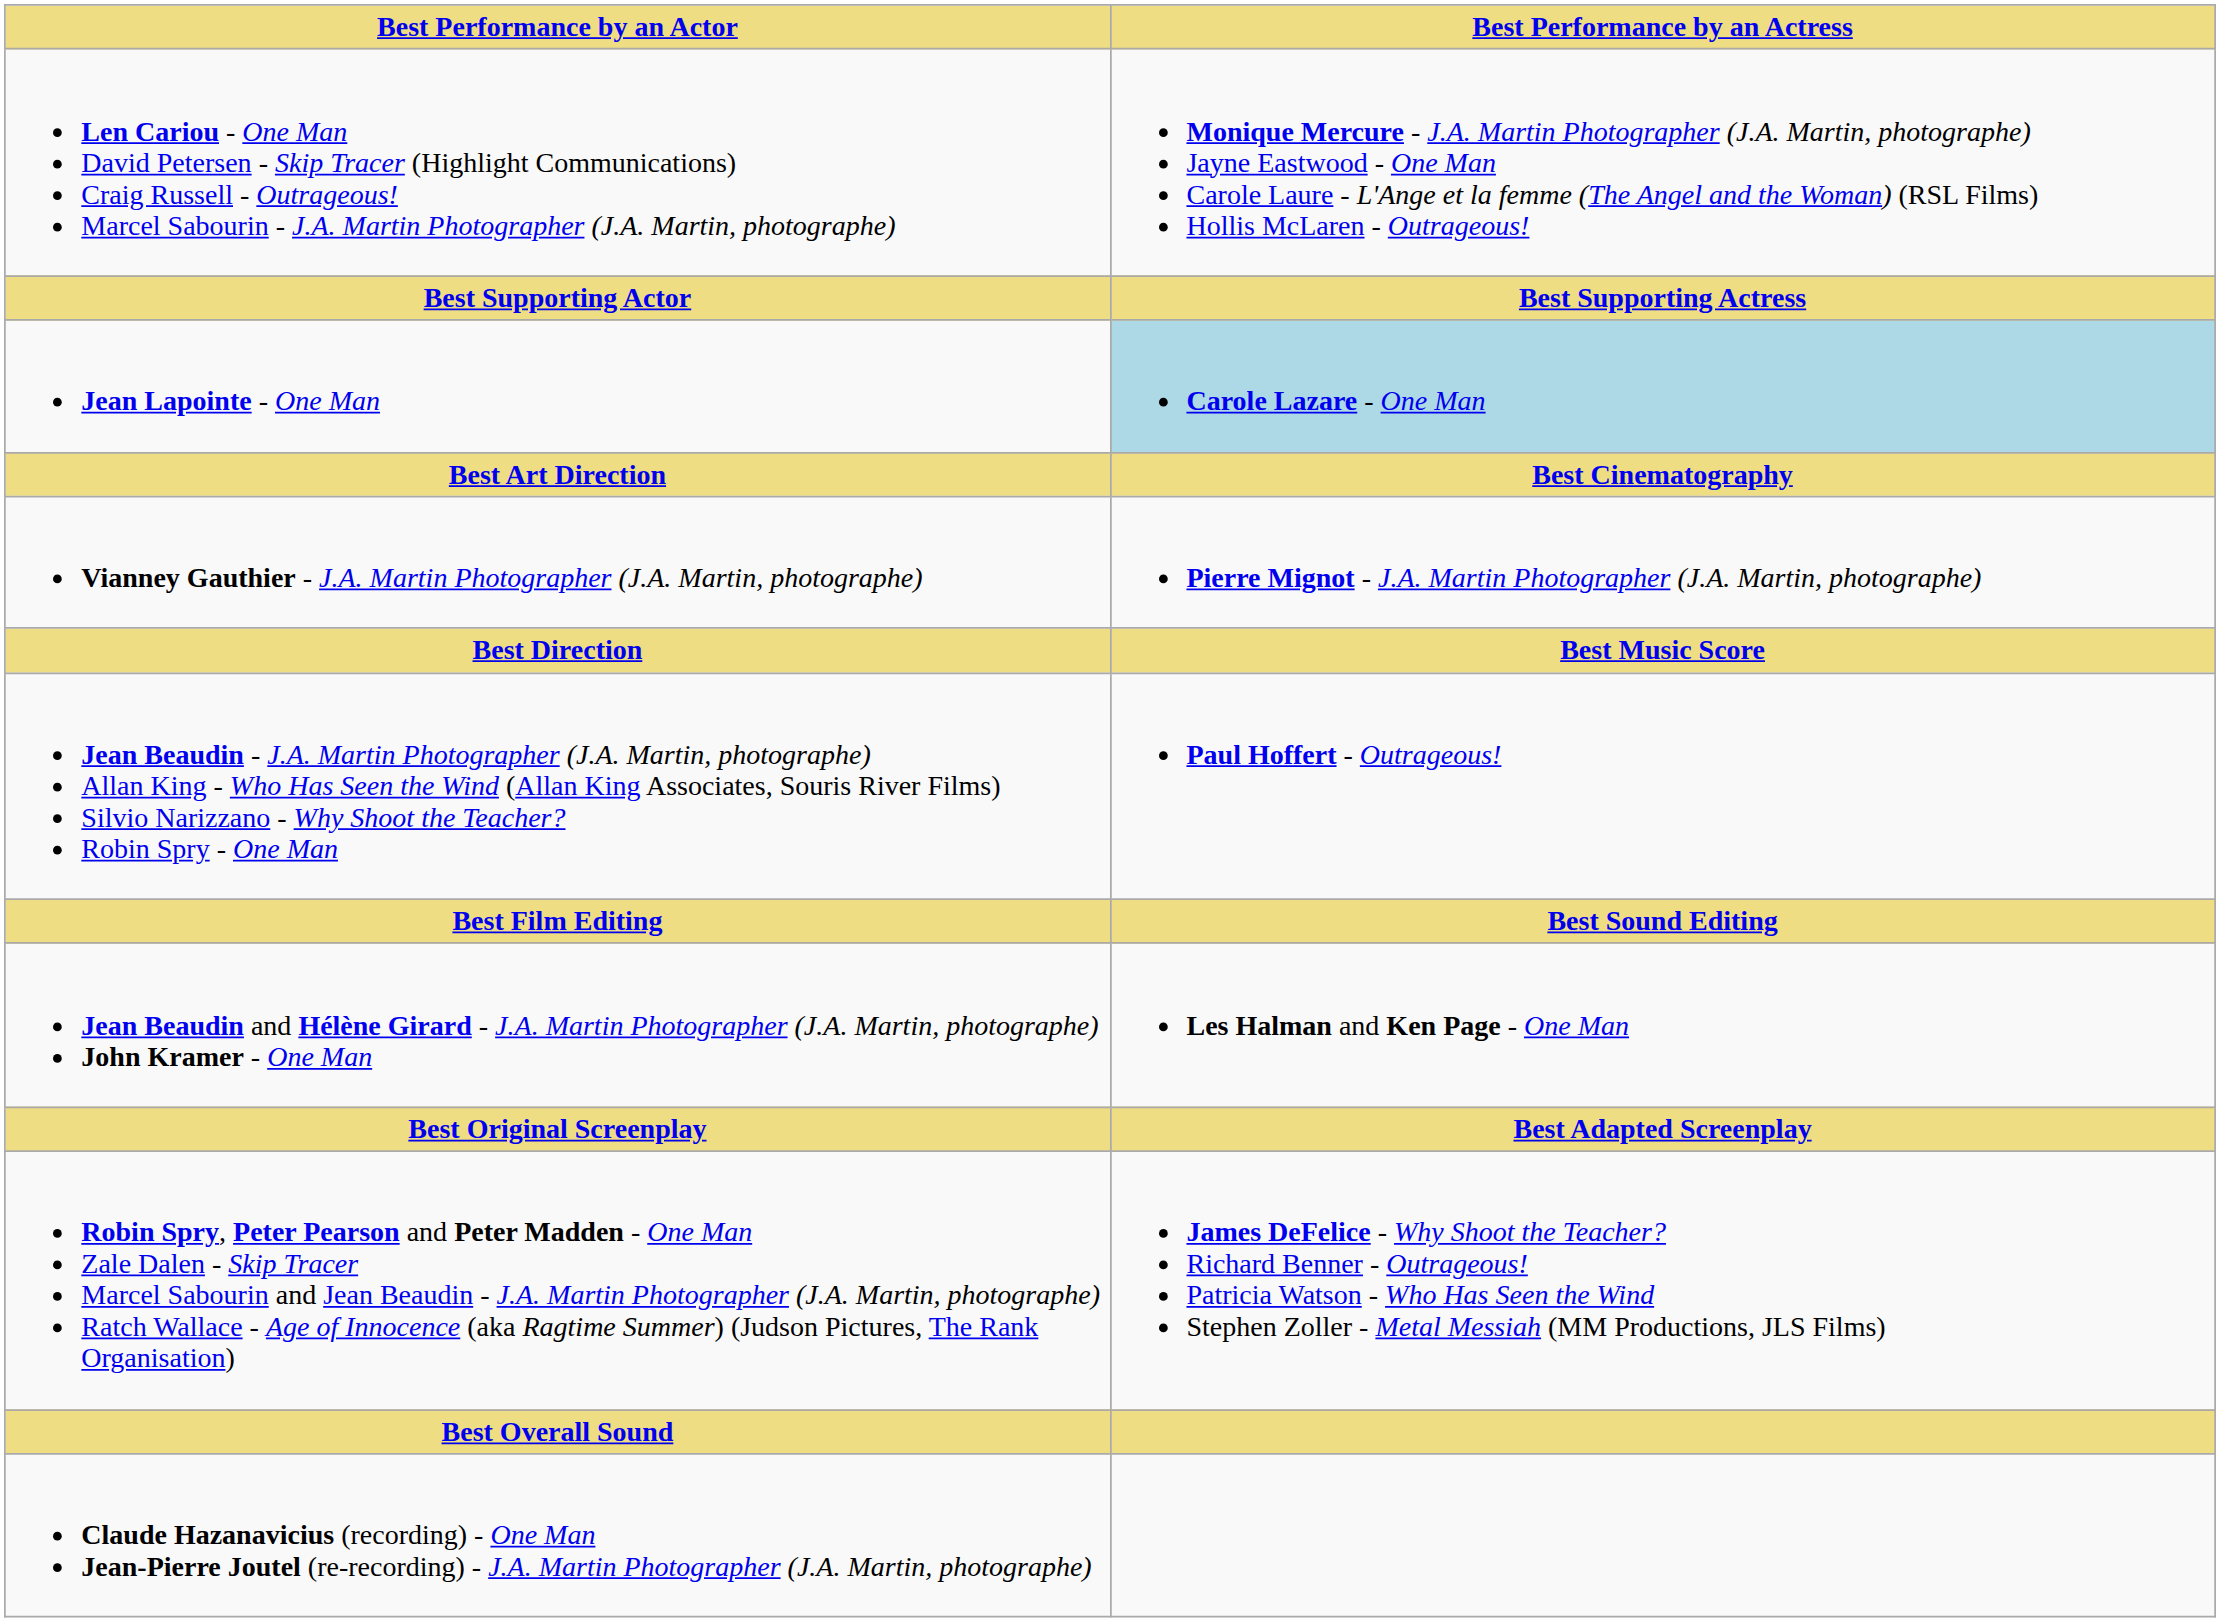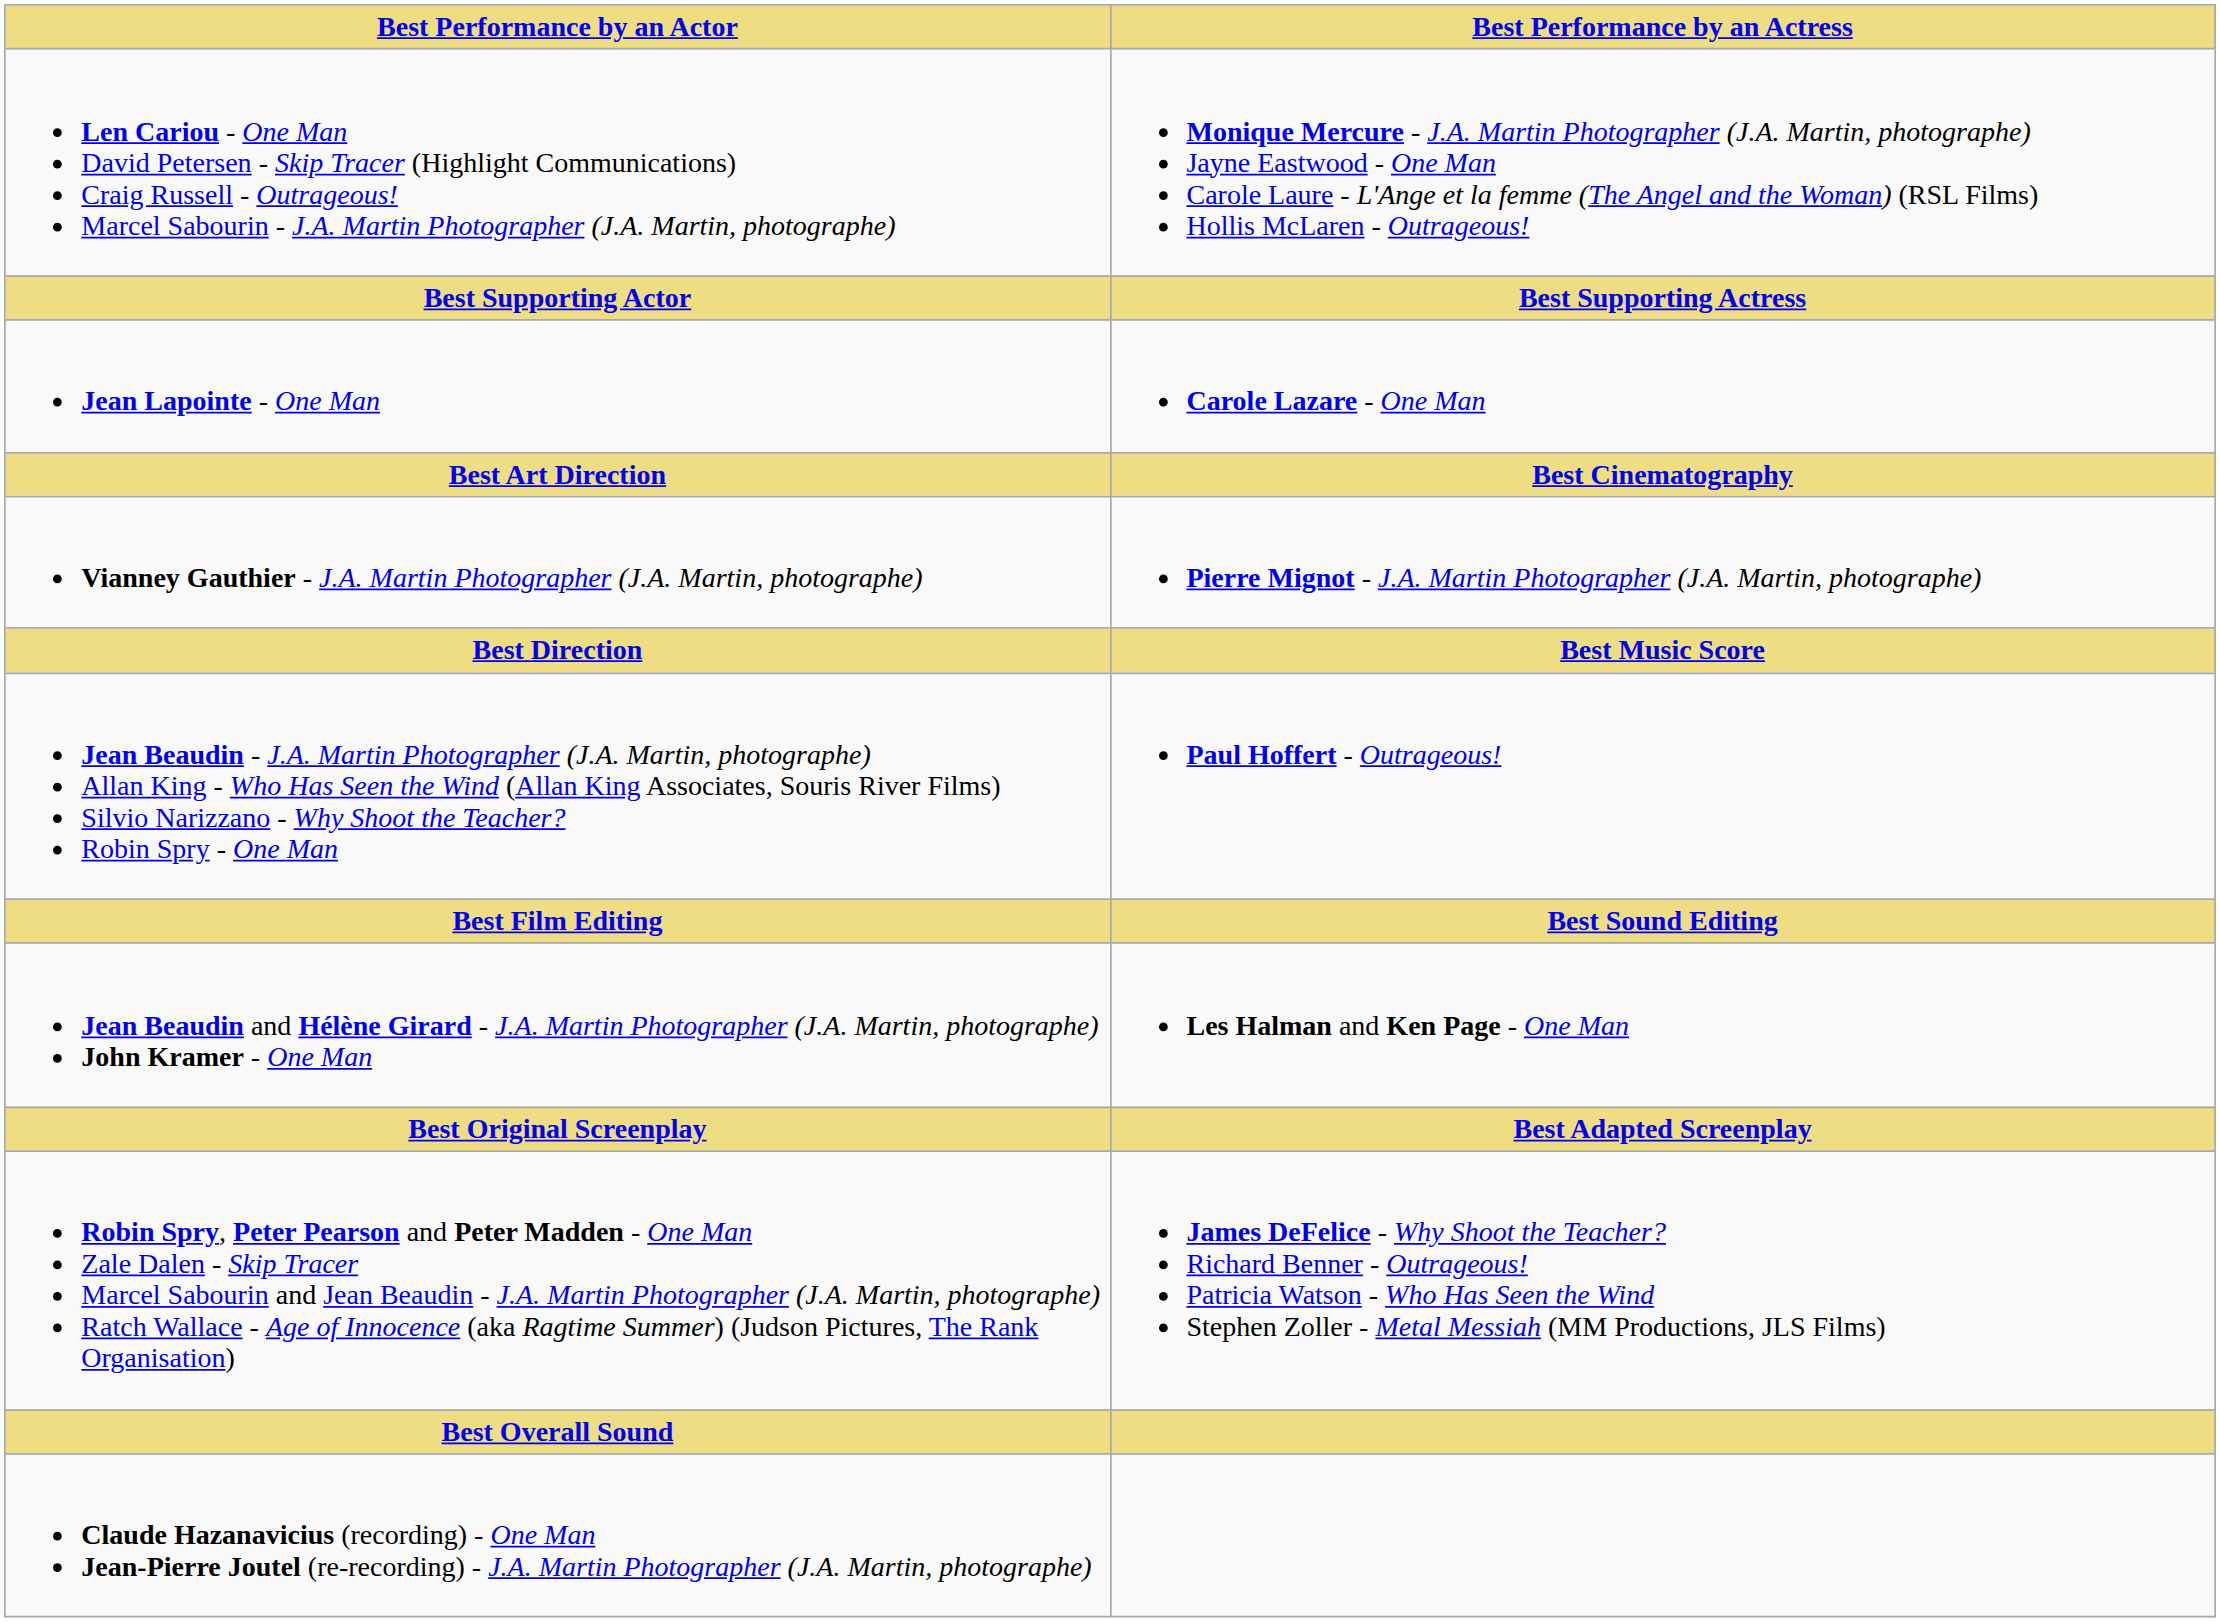(1663, 402) lightblue background -> (1663, 402) no background
